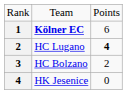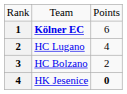(107, 47) bold -> (107, 47) normal
(107, 81) normal -> (107, 81) bold
